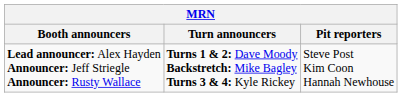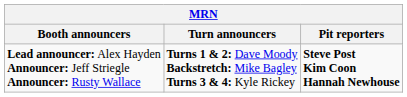(349, 68) normal -> (351, 68) bold
